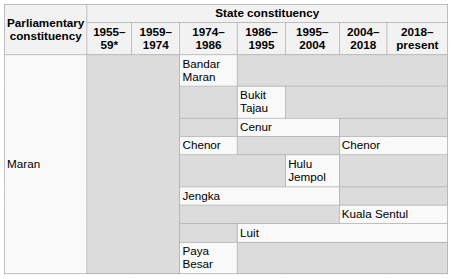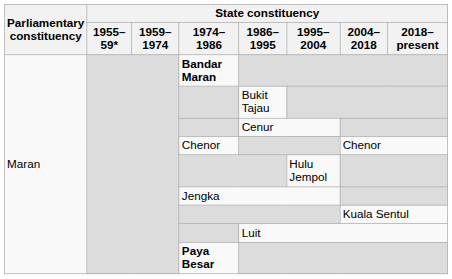(201, 70) normal -> (202, 70) bold
(198, 258) normal -> (198, 258) bold
